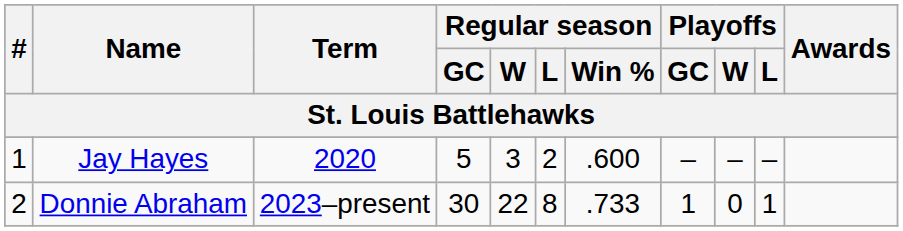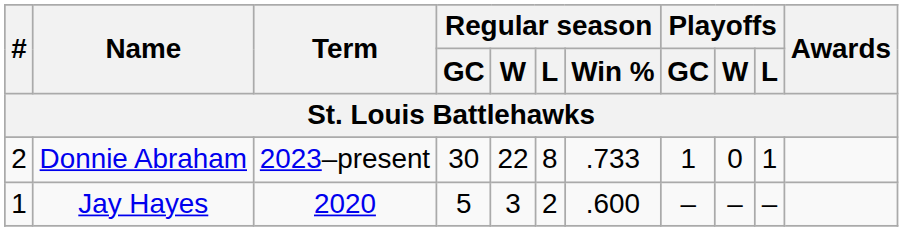rows swapped: (143, 159) <-> (143, 203)
